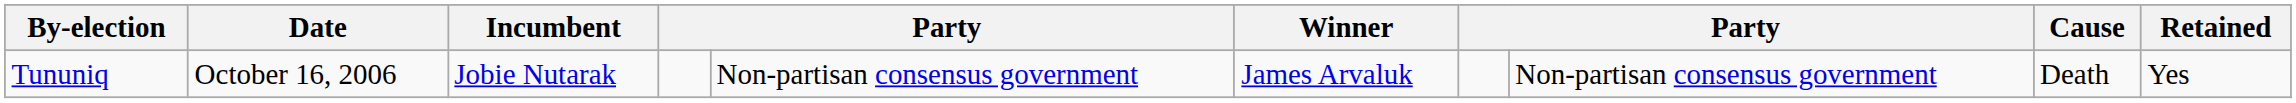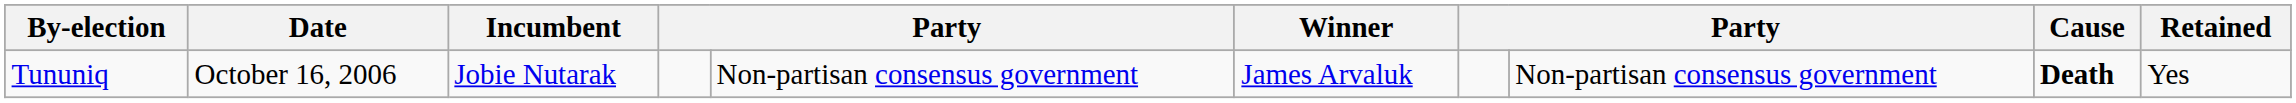(2075, 73) normal -> (2077, 73) bold
